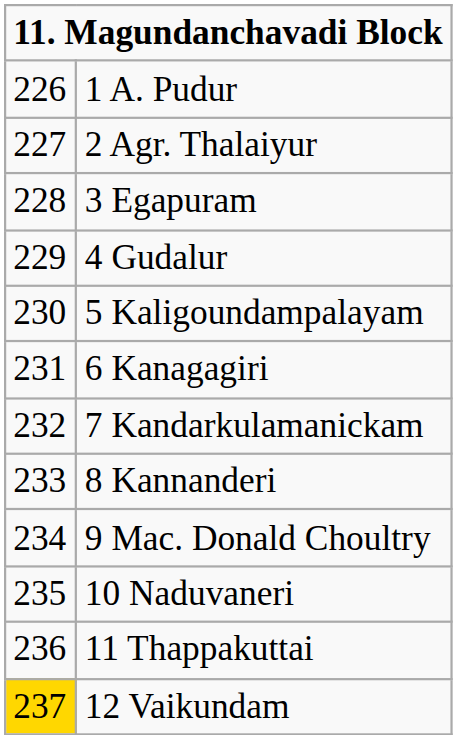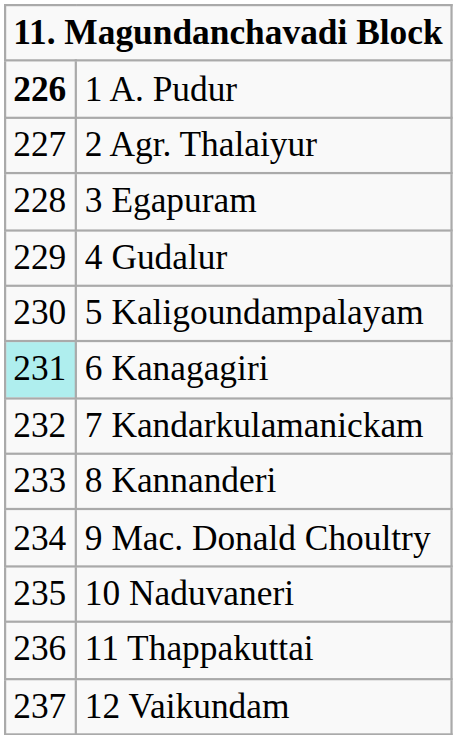(40, 88) normal -> (40, 88) bold
(40, 369) no background -> (40, 369) paleturquoise background
(40, 705) gold background -> (40, 705) no background
